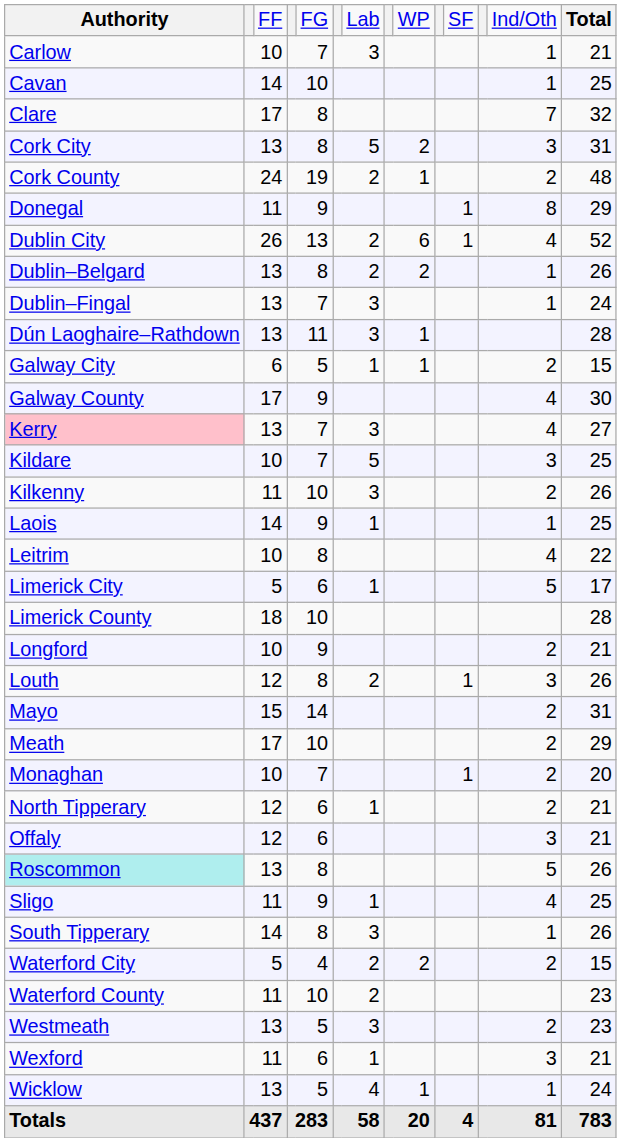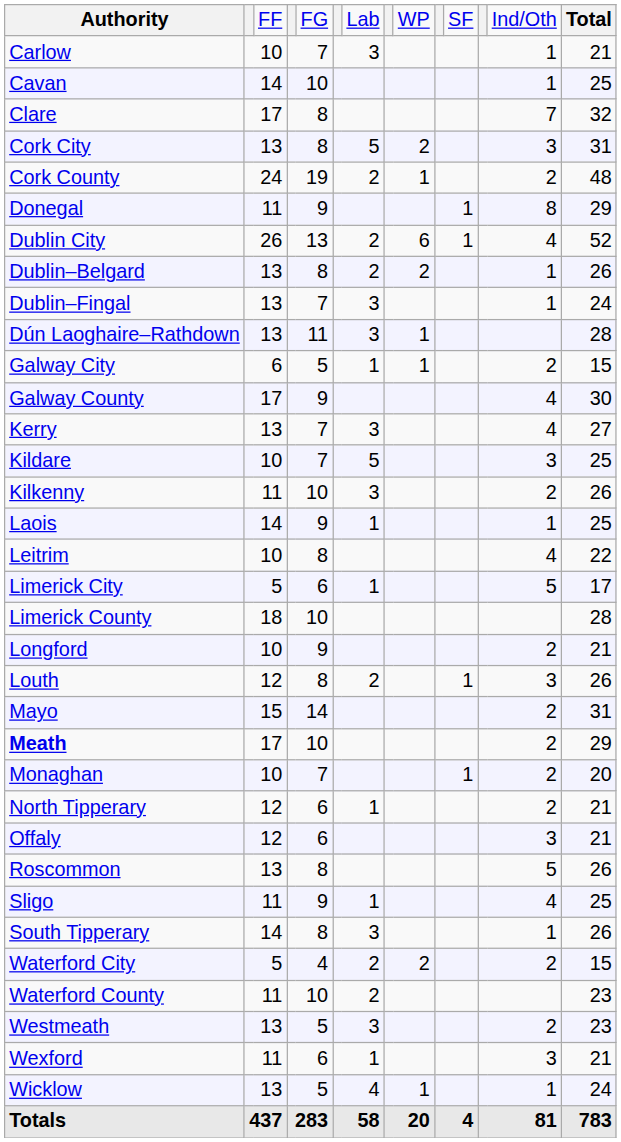(33, 429) pink background -> (33, 429) no background
(37, 743) normal -> (38, 743) bold
(65, 869) paleturquoise background -> (65, 869) no background
